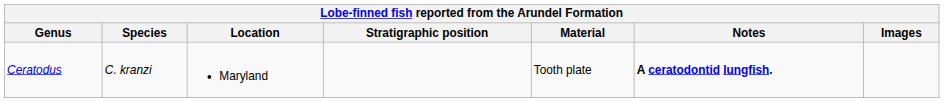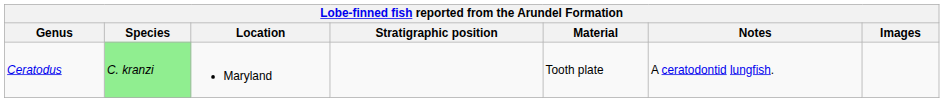(128, 69) no background -> (130, 69) lightgreen background
(705, 69) bold -> (713, 69) normal
